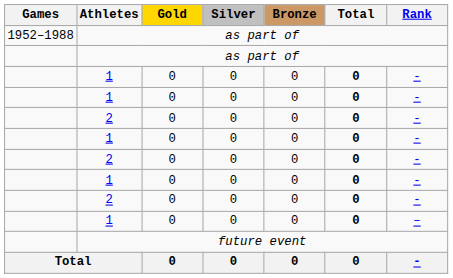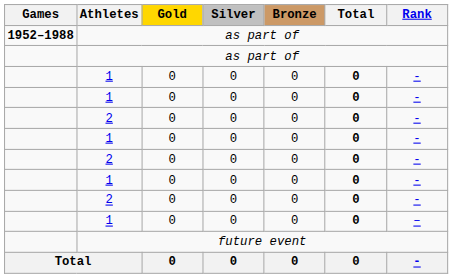(41, 35) normal -> (41, 35) bold
